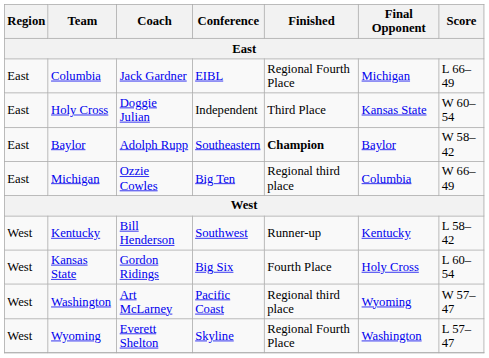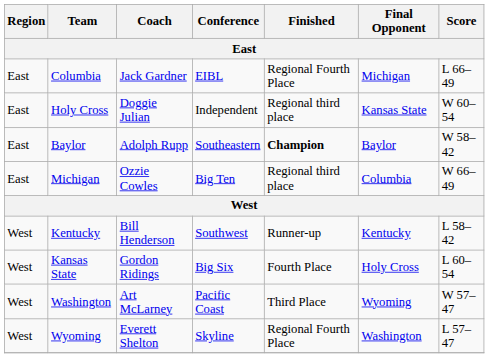(297, 110) Third Place -> (304, 110) Regional third place
(304, 301) Regional third place -> (297, 301) Third Place
